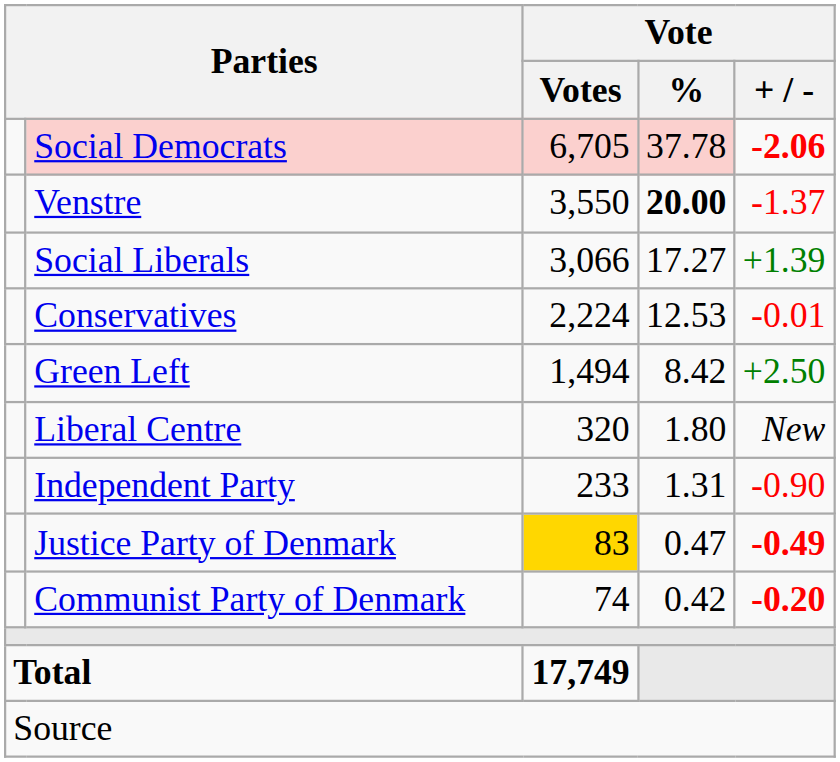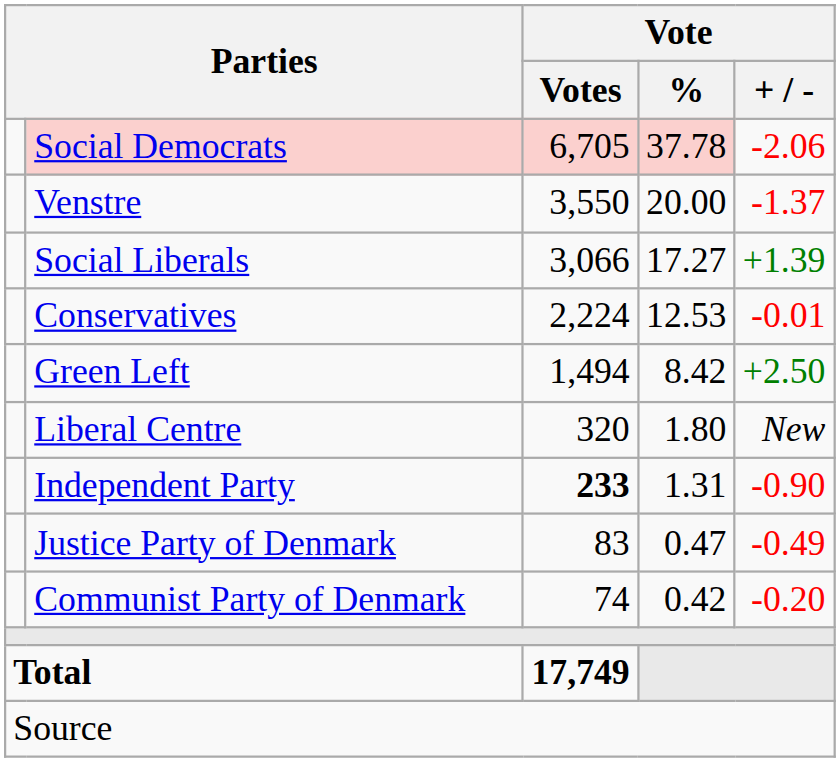(788, 145) bold -> (788, 145) normal
(686, 202) bold -> (686, 202) normal
(603, 485) normal -> (603, 485) bold
(612, 542) gold background -> (612, 542) no background
(788, 542) bold -> (788, 542) normal
(788, 598) bold -> (788, 598) normal
